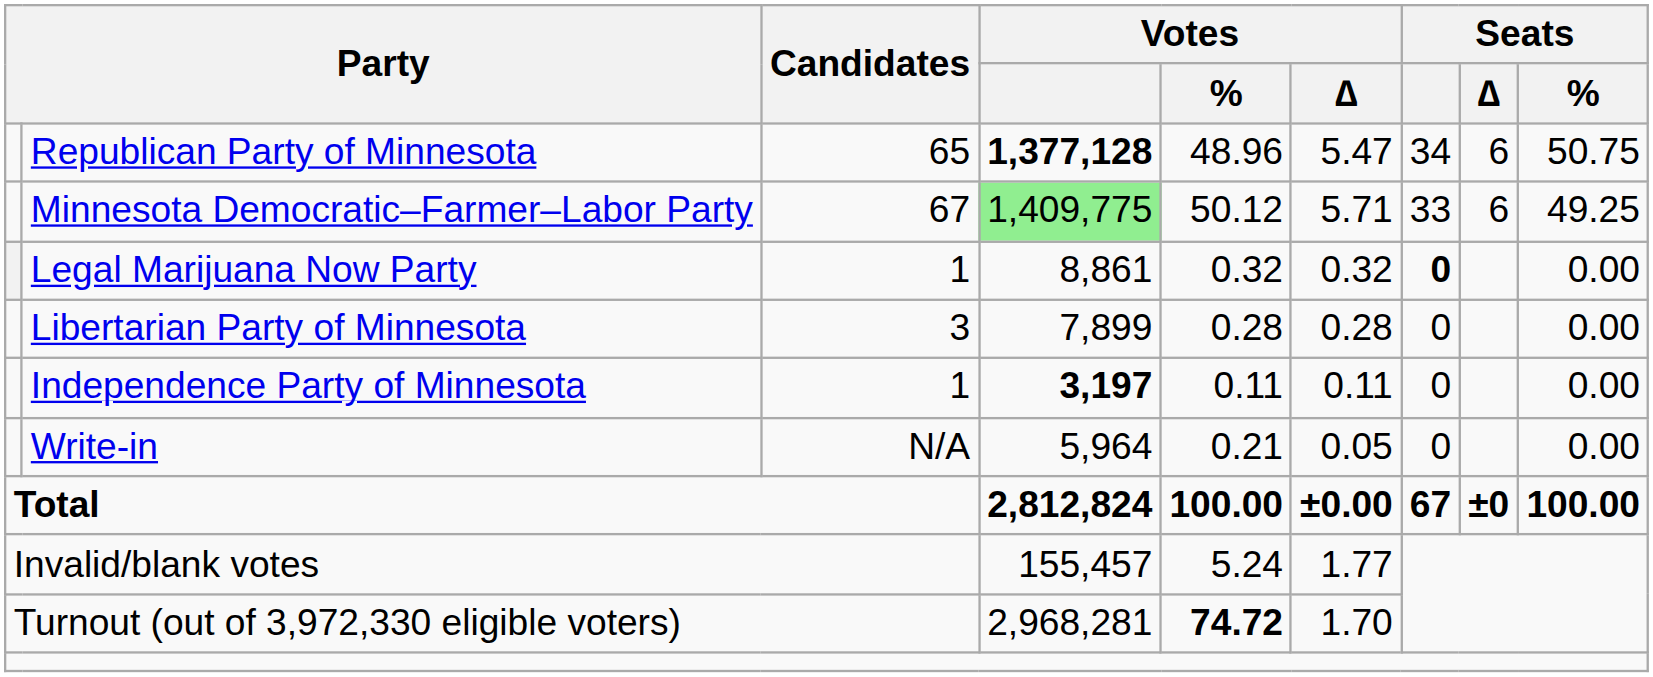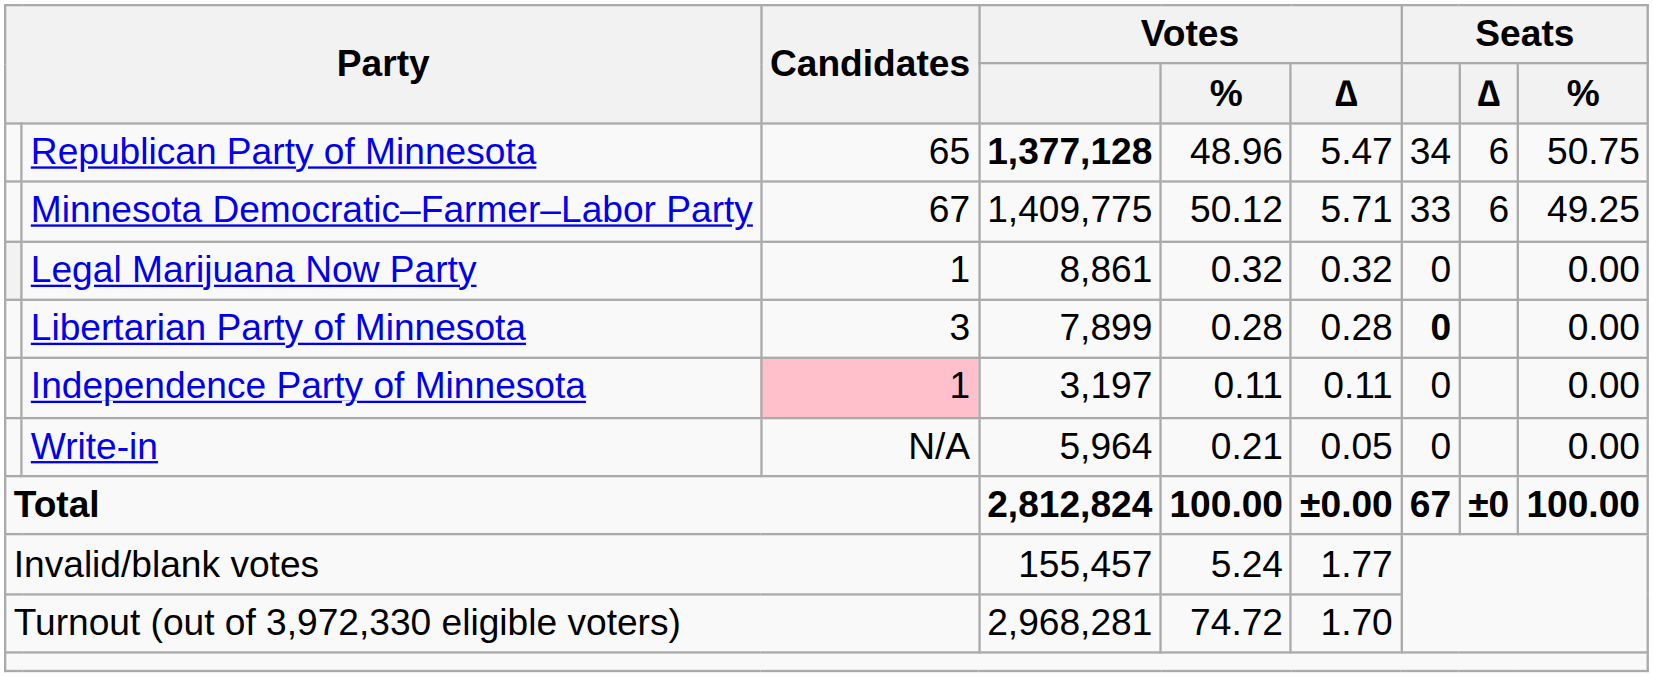(1070, 210) lightgreen background -> (1070, 210) no background
(1441, 269) bold -> (1441, 269) normal
(1441, 328) normal -> (1441, 328) bold
(960, 387) no background -> (960, 387) pink background
(1106, 387) bold -> (1106, 387) normal
(1237, 622) bold -> (1237, 622) normal
